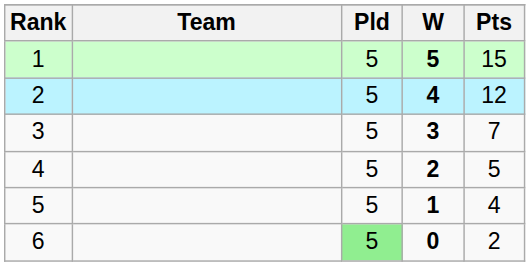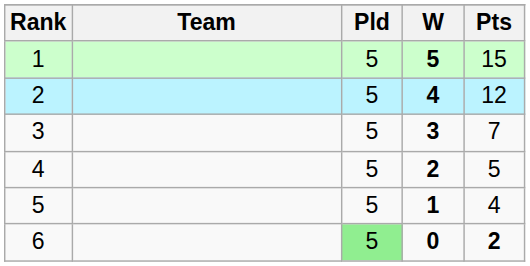(494, 242) normal -> (494, 242) bold
